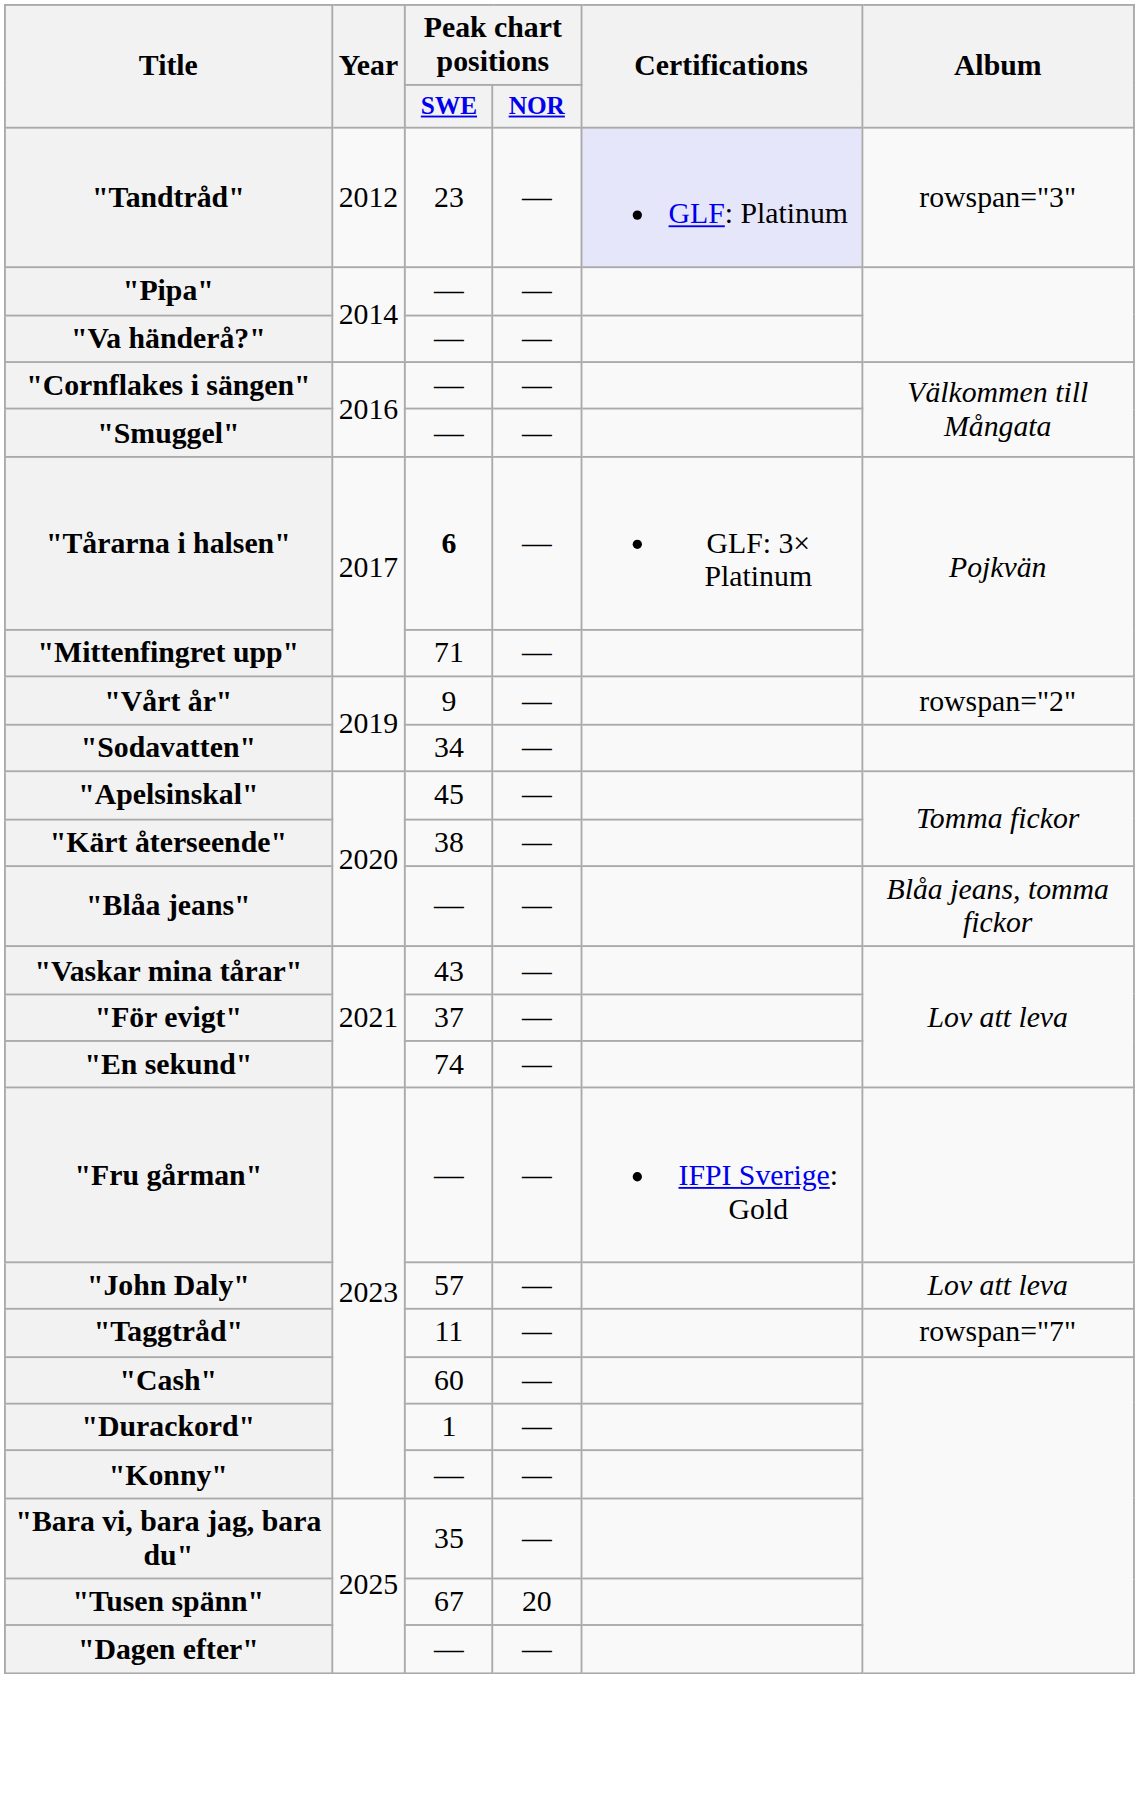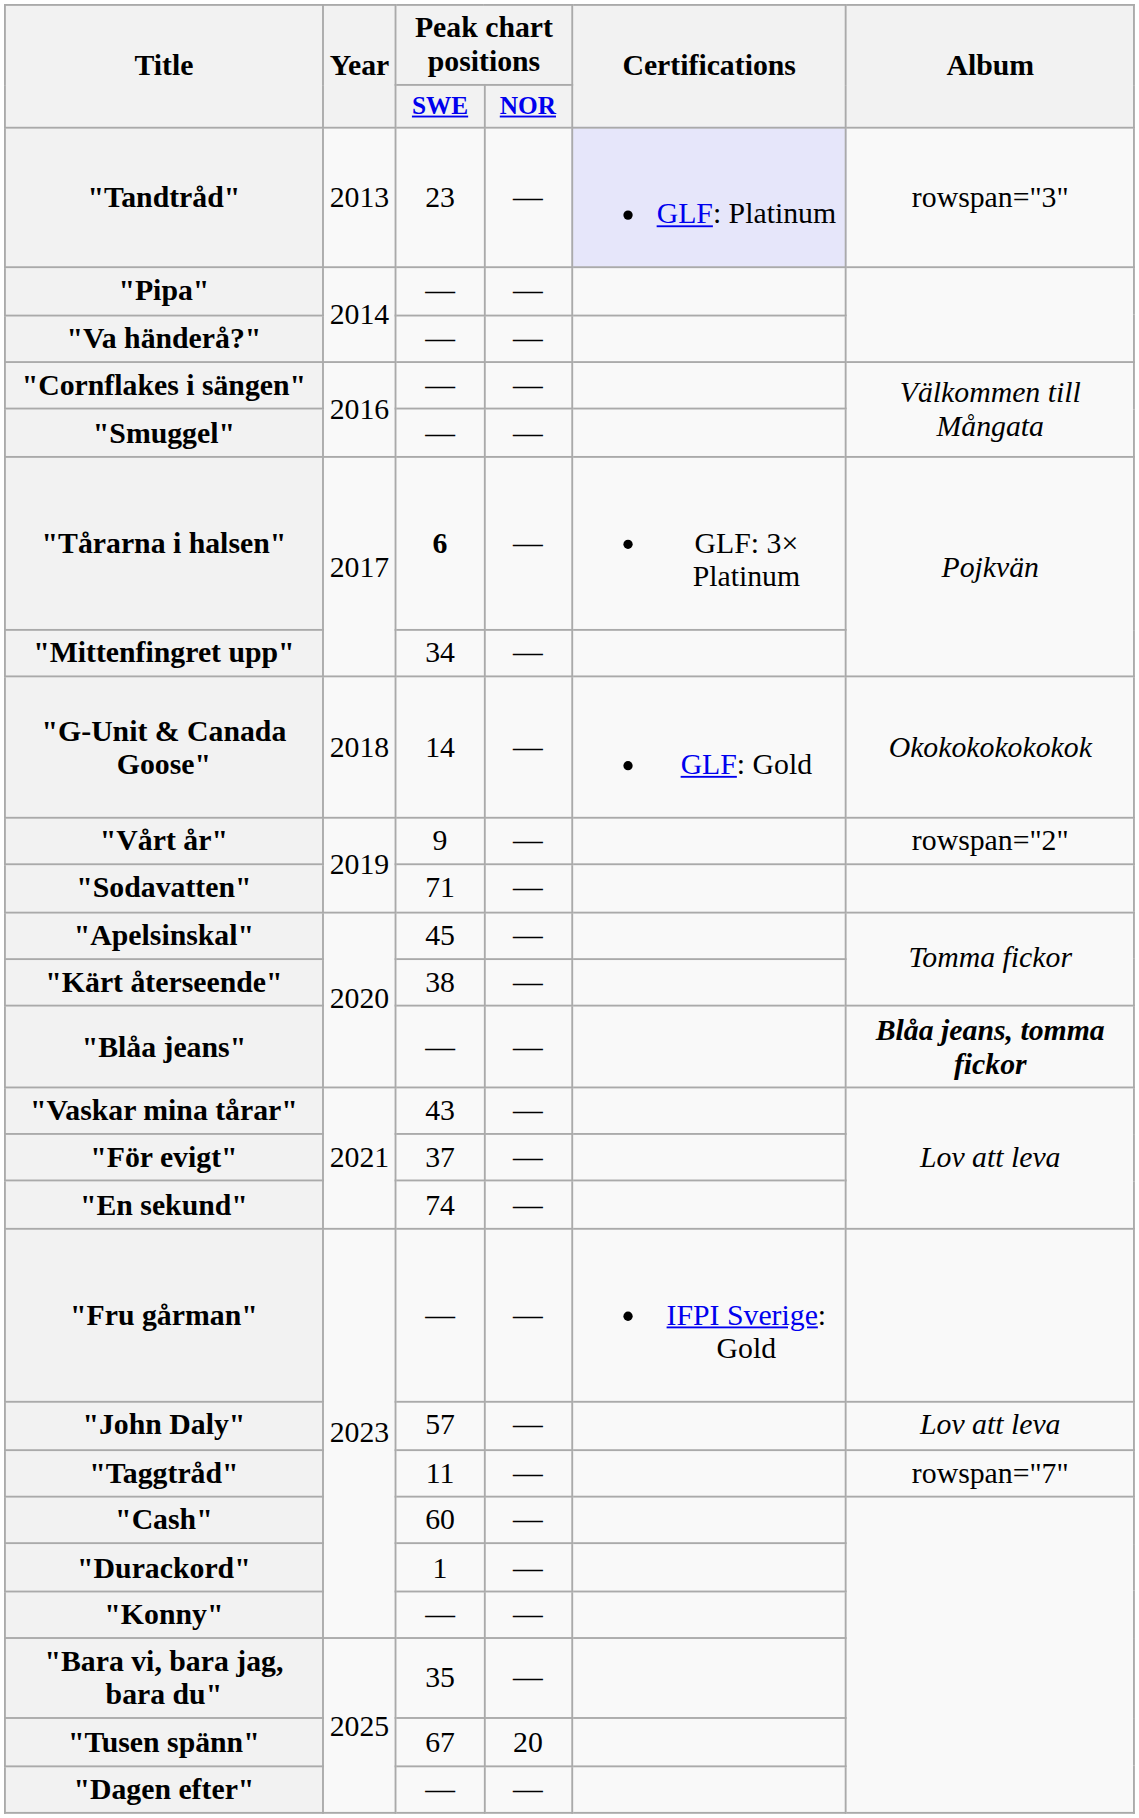(368, 197) 2012 -> (359, 197) 2013
(449, 653) 71 -> (440, 653) 34
+ row: (164, 746)
(449, 747) 34 -> (440, 887) 71
(998, 905) normal -> (990, 1046) bold
